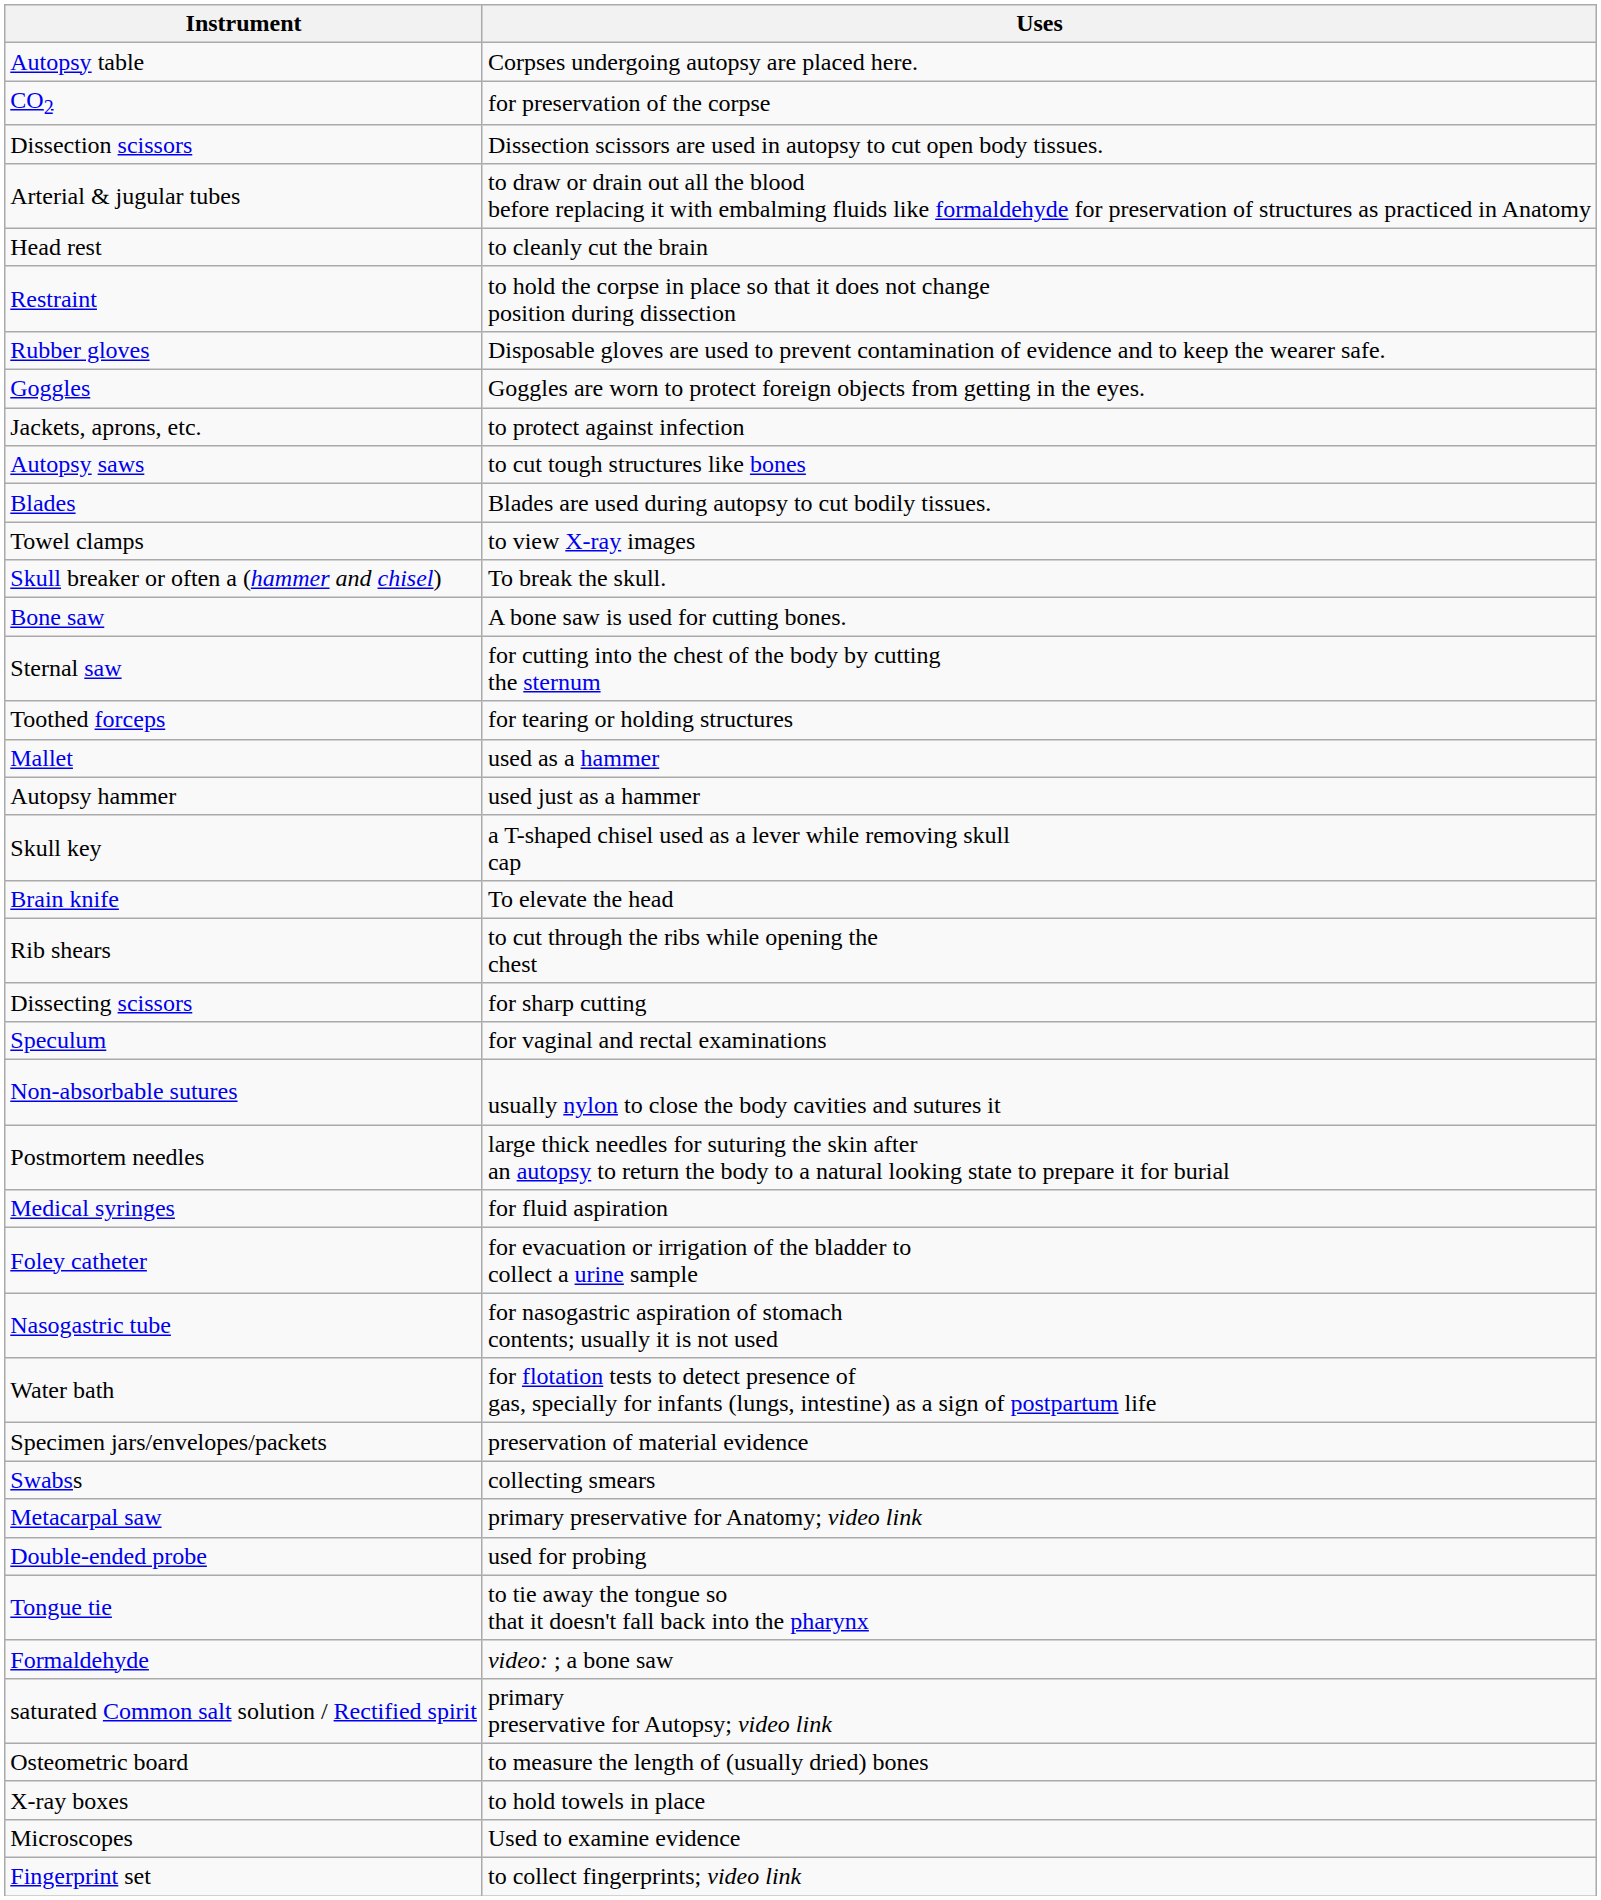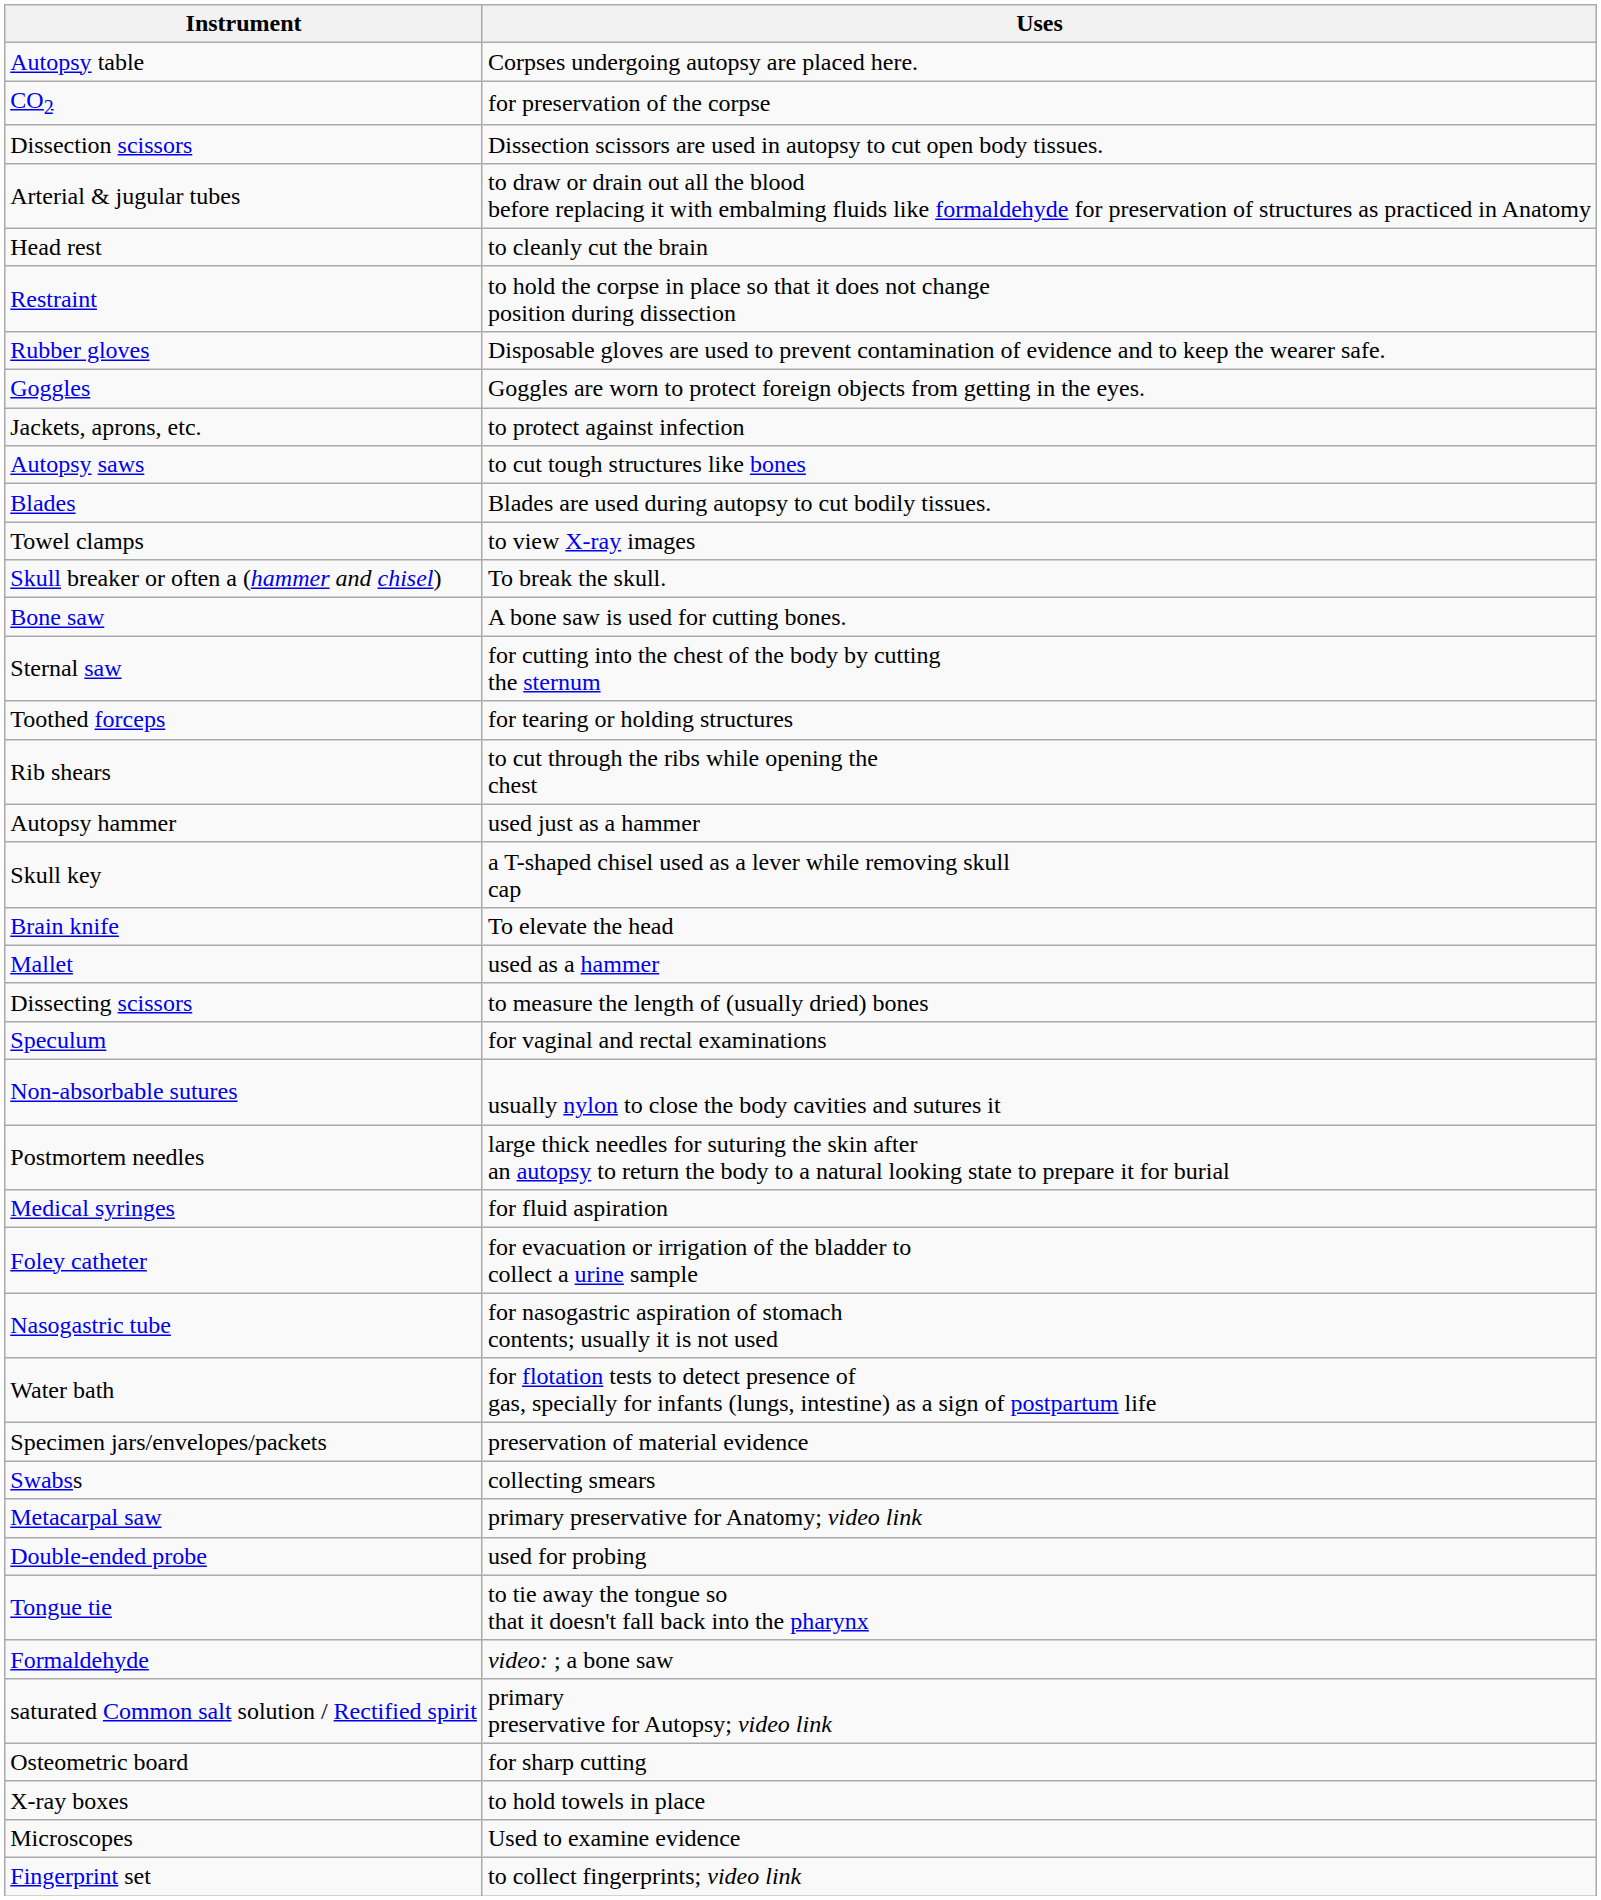rows swapped: (42, 757) <-> (61, 950)
(567, 1002) for sharp cutting -> (708, 1002) to measure the length of (usually dried) bones
(708, 1762) to measure the length of (usually dried) bones -> (567, 1762) for sharp cutting
